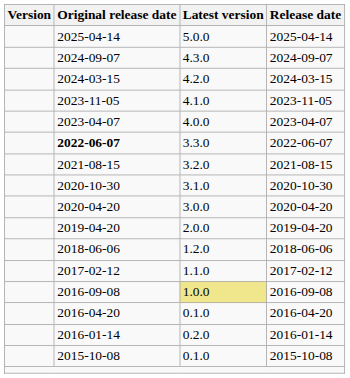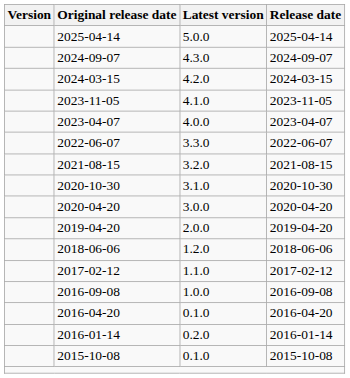(89, 143) bold -> (89, 143) normal
(196, 292) khaki background -> (196, 292) no background
